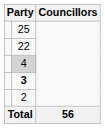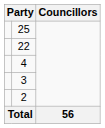(24, 64) lightgrey background -> (24, 64) no background
(24, 81) bold -> (24, 81) normal
